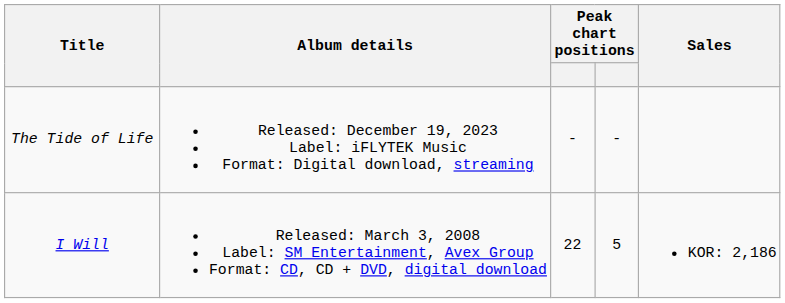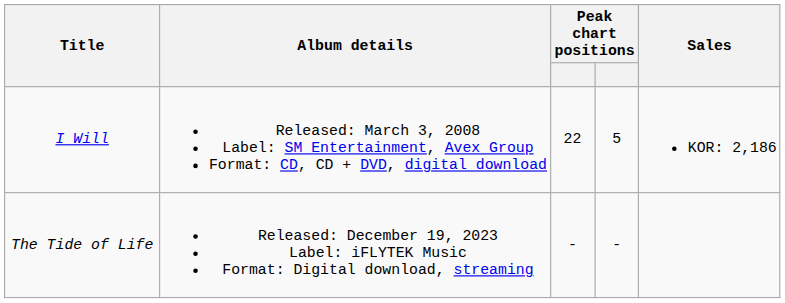rows swapped: (82, 245) <-> (82, 140)
